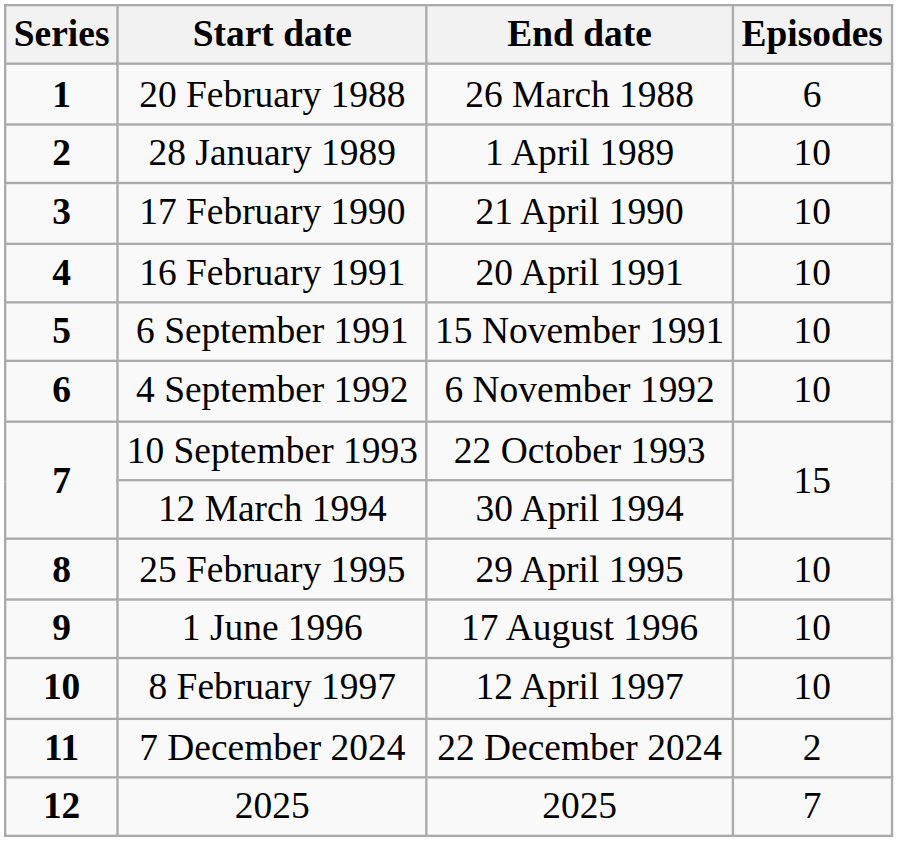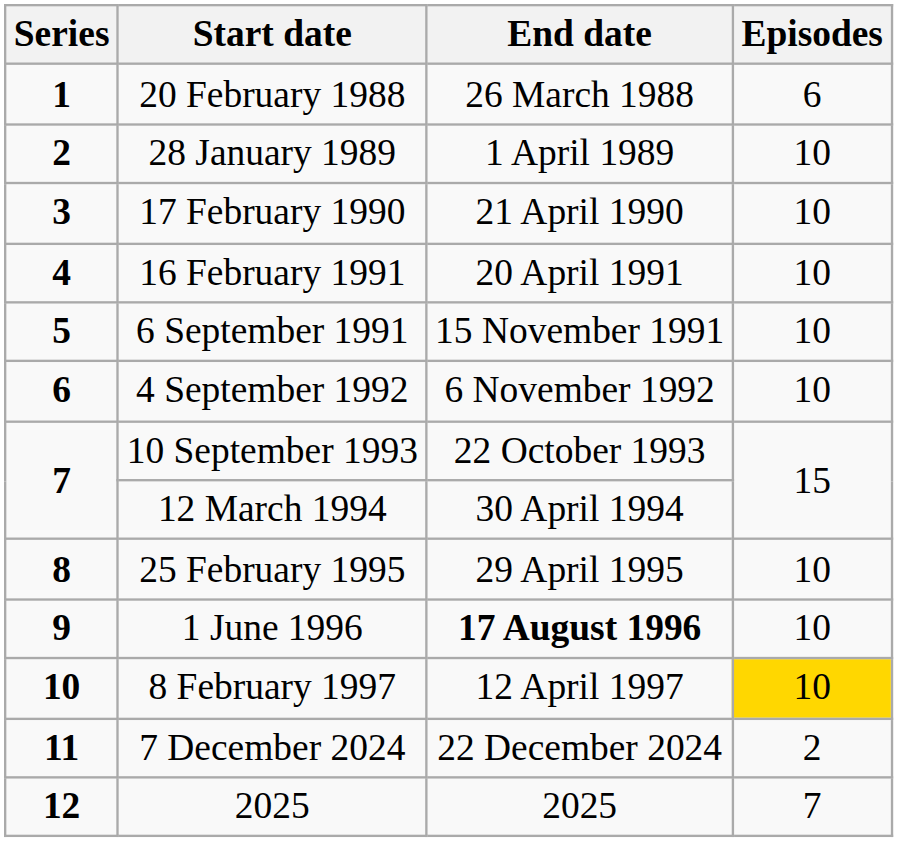(580, 627) normal -> (580, 627) bold
(812, 687) no background -> (812, 687) gold background
